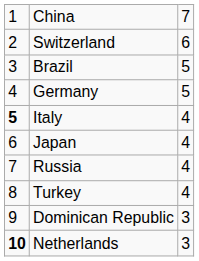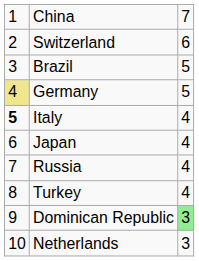(13, 92) no background -> (13, 92) khaki background
(186, 218) no background -> (186, 218) lightgreen background
(17, 243) bold -> (17, 243) normal
